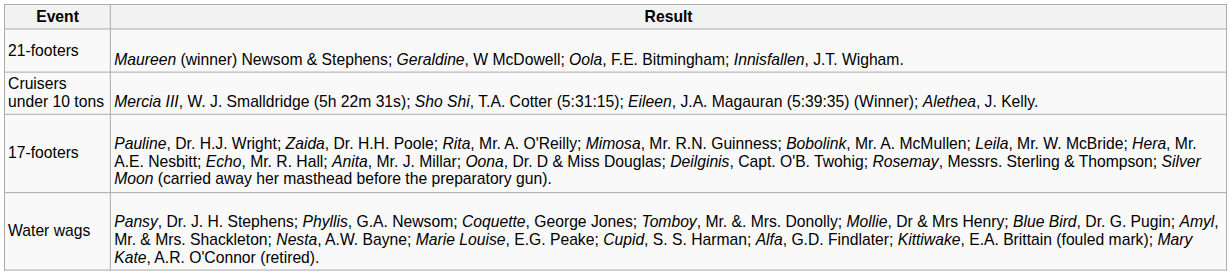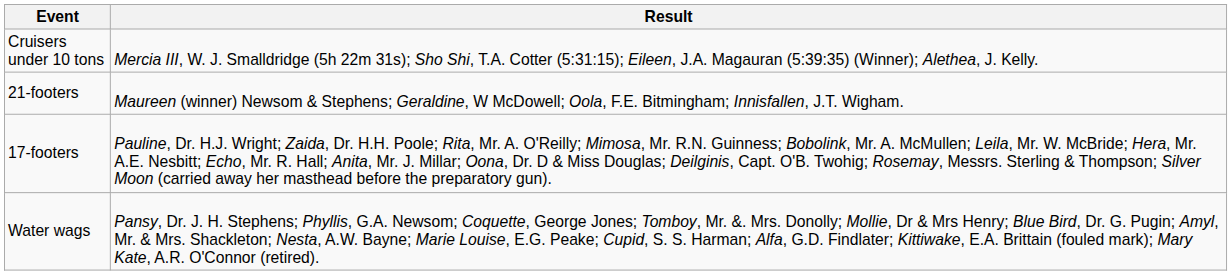rows swapped: (56, 93) <-> (43, 50)
